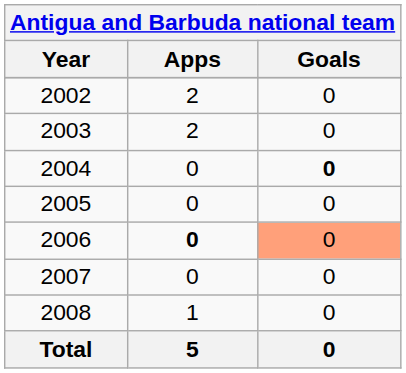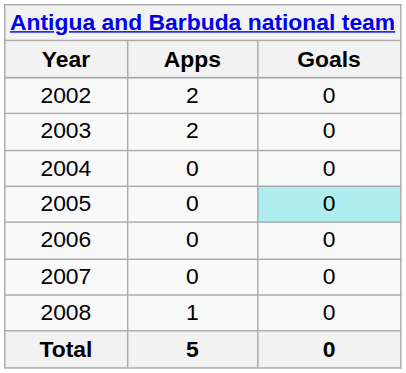(329, 167) bold -> (329, 167) normal
(329, 204) no background -> (329, 204) paleturquoise background
(192, 240) bold -> (192, 240) normal
(329, 240) lightsalmon background -> (329, 240) no background
